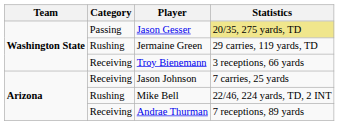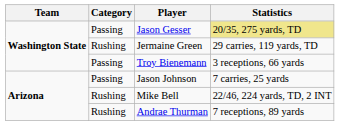(111, 62) Receiving -> (107, 62) Passing
(111, 79) Receiving -> (107, 79) Passing
(111, 112) Receiving -> (108, 112) Rushing
